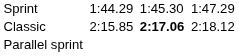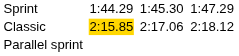(111, 26) no background -> (111, 26) gold background
(162, 26) bold -> (162, 26) normal
